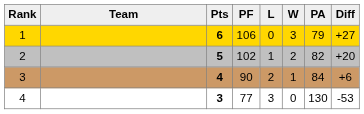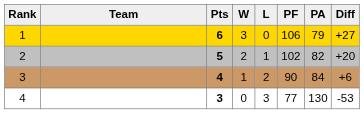columns swapped: (293, 14) <-> (246, 14)
